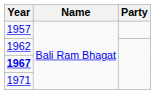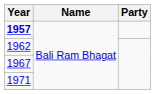(19, 30) normal -> (19, 30) bold
(19, 64) bold -> (19, 64) normal
